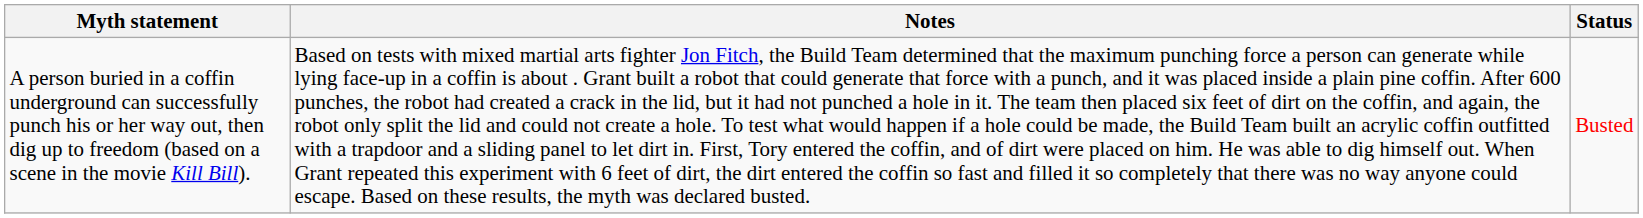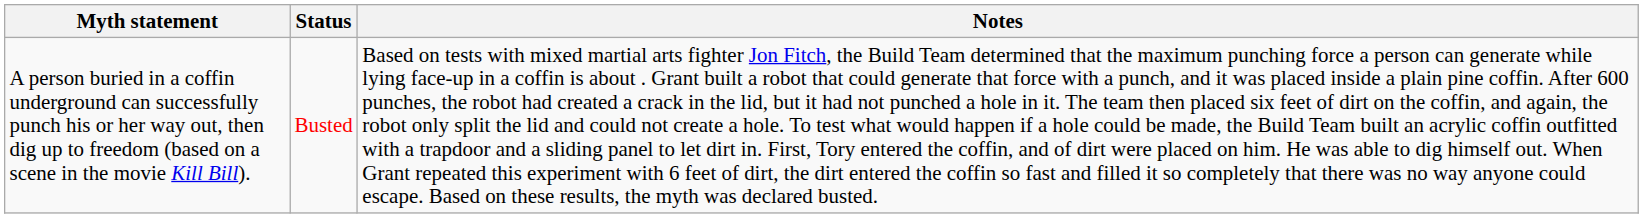columns swapped: (1604, 21) <-> (930, 21)
